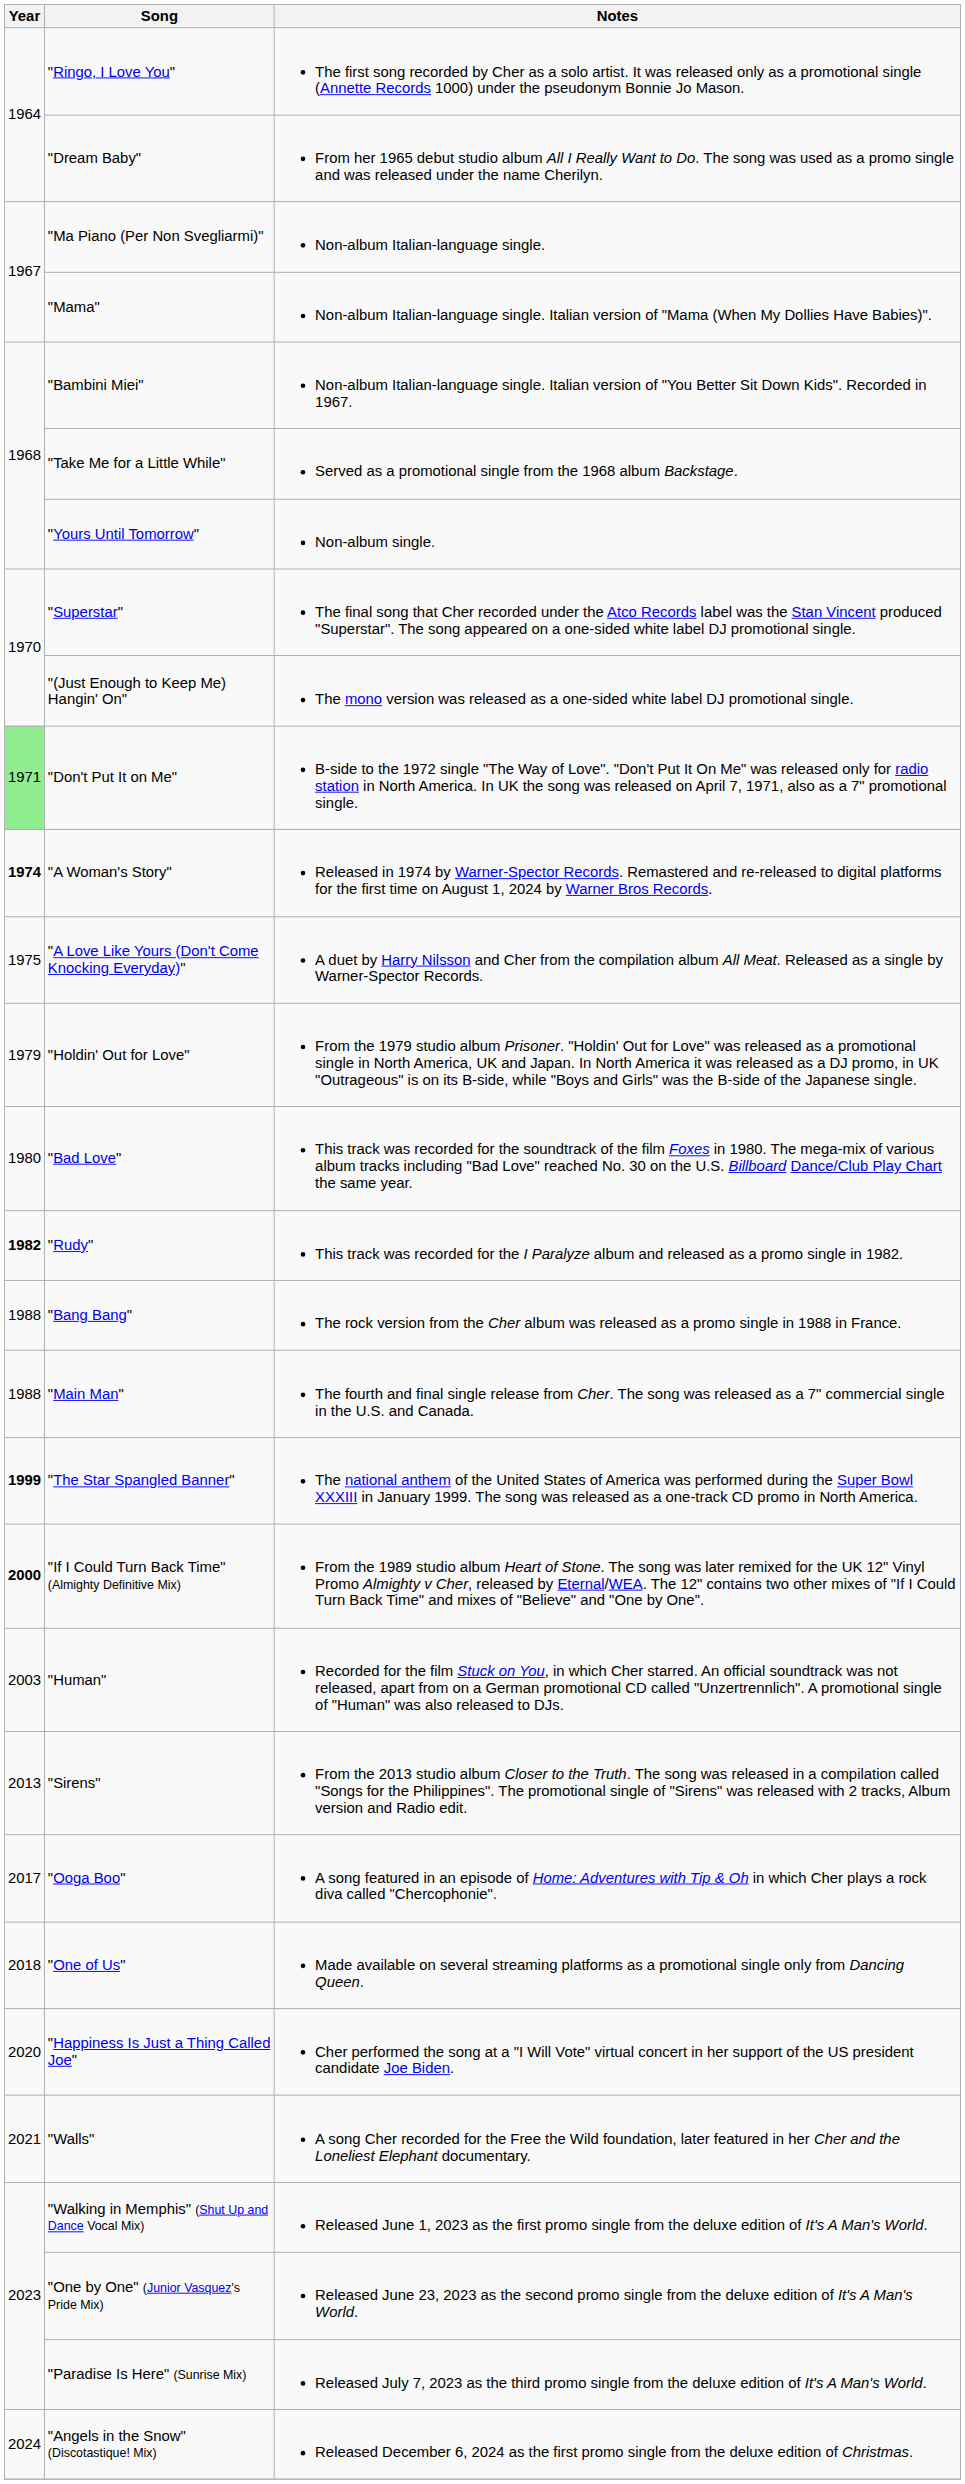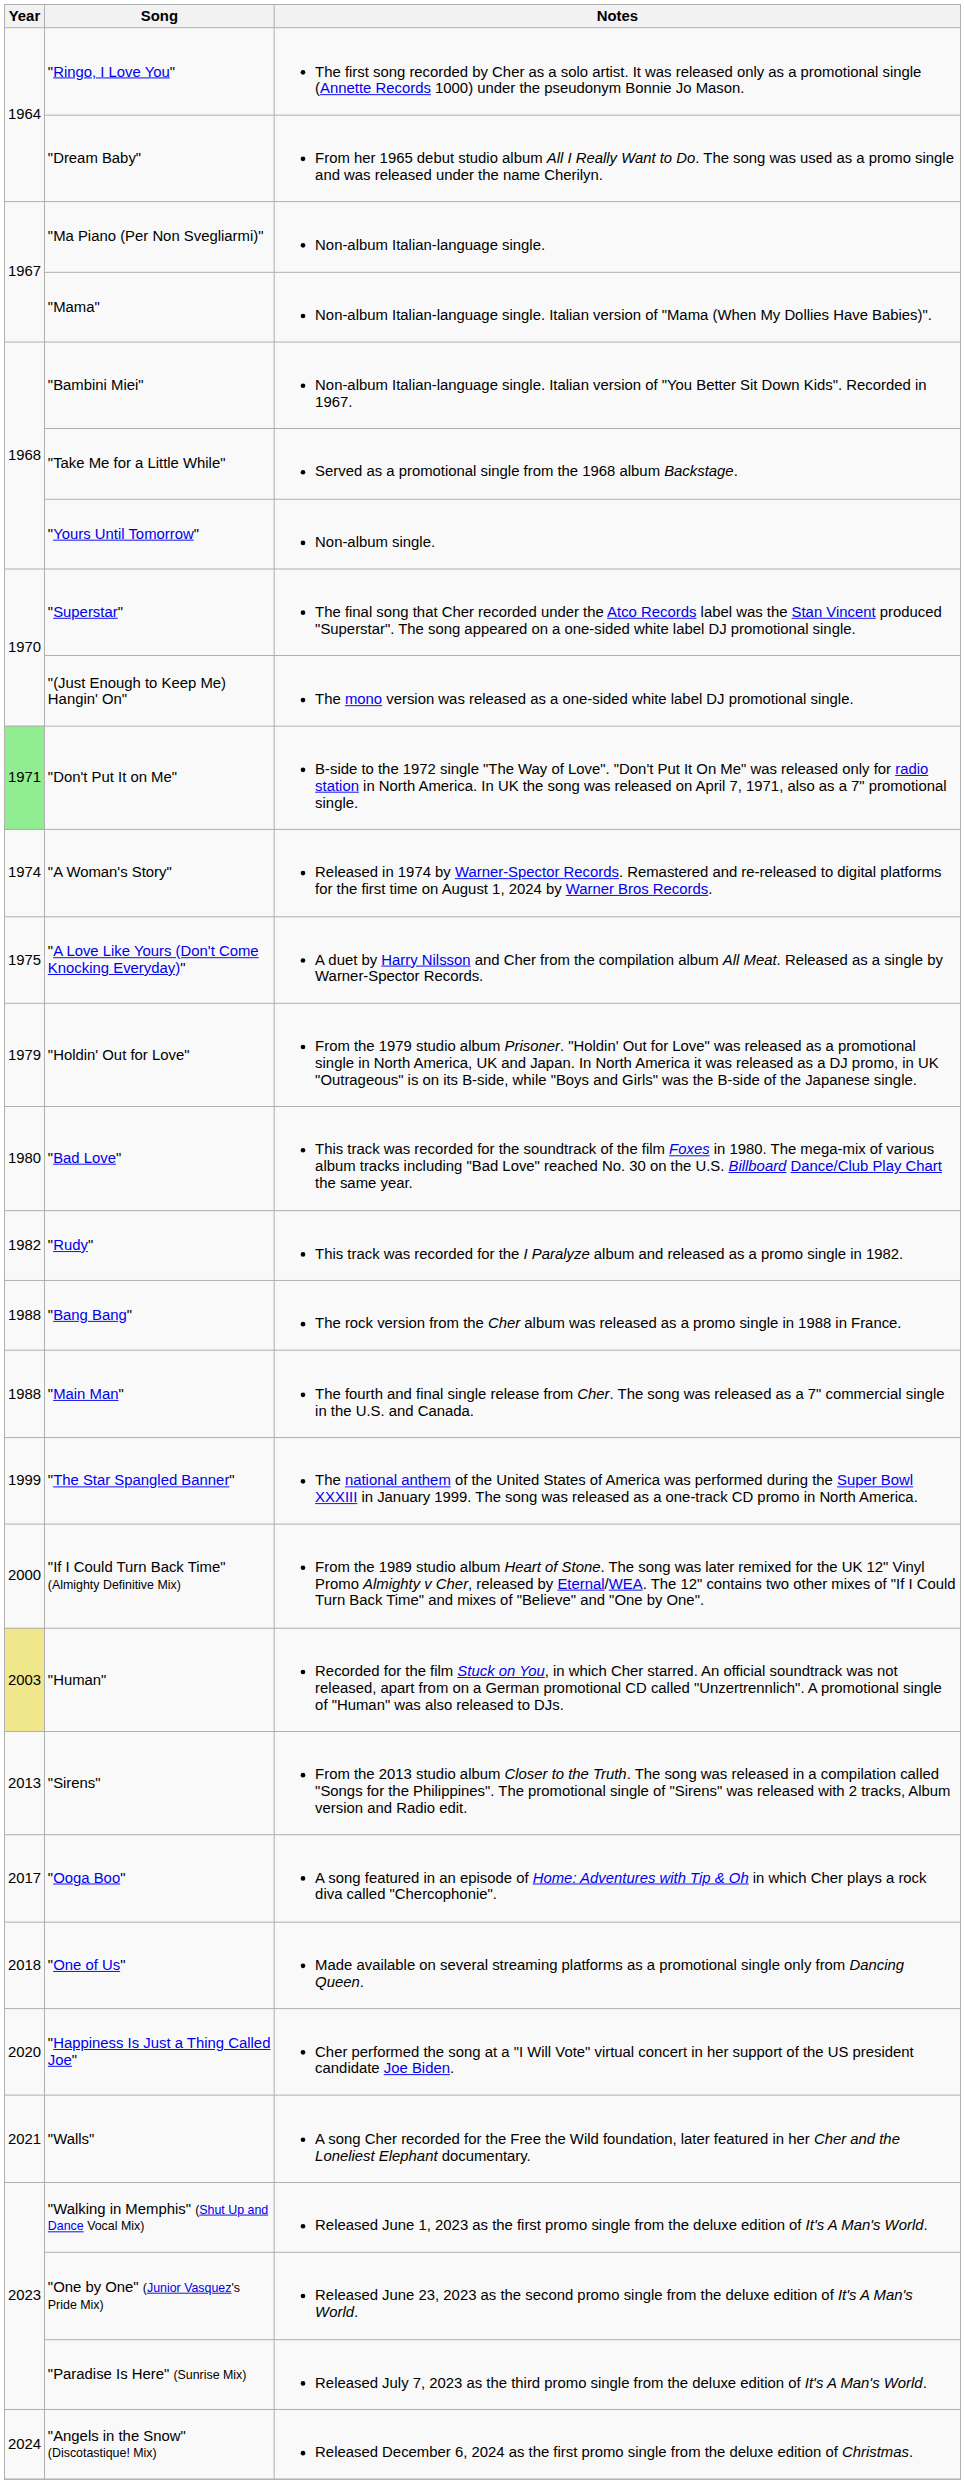(24, 872) bold -> (24, 872) normal
(24, 1245) bold -> (24, 1245) normal
(24, 1480) bold -> (24, 1480) normal
(24, 1576) bold -> (24, 1576) normal
(24, 1679) no background -> (24, 1679) khaki background
